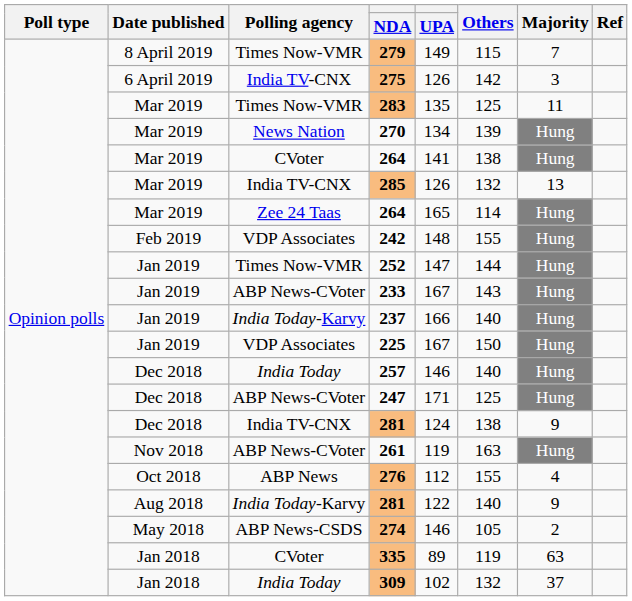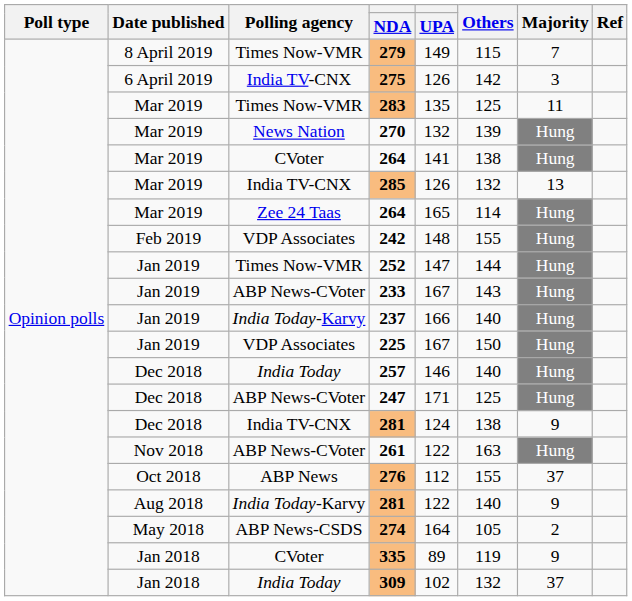(437, 132) 134 -> (437, 132) 132
(437, 450) 119 -> (437, 450) 122
(555, 476) 4 -> (555, 476) 37
(437, 529) 146 -> (437, 529) 164
(555, 556) 63 -> (555, 556) 9
